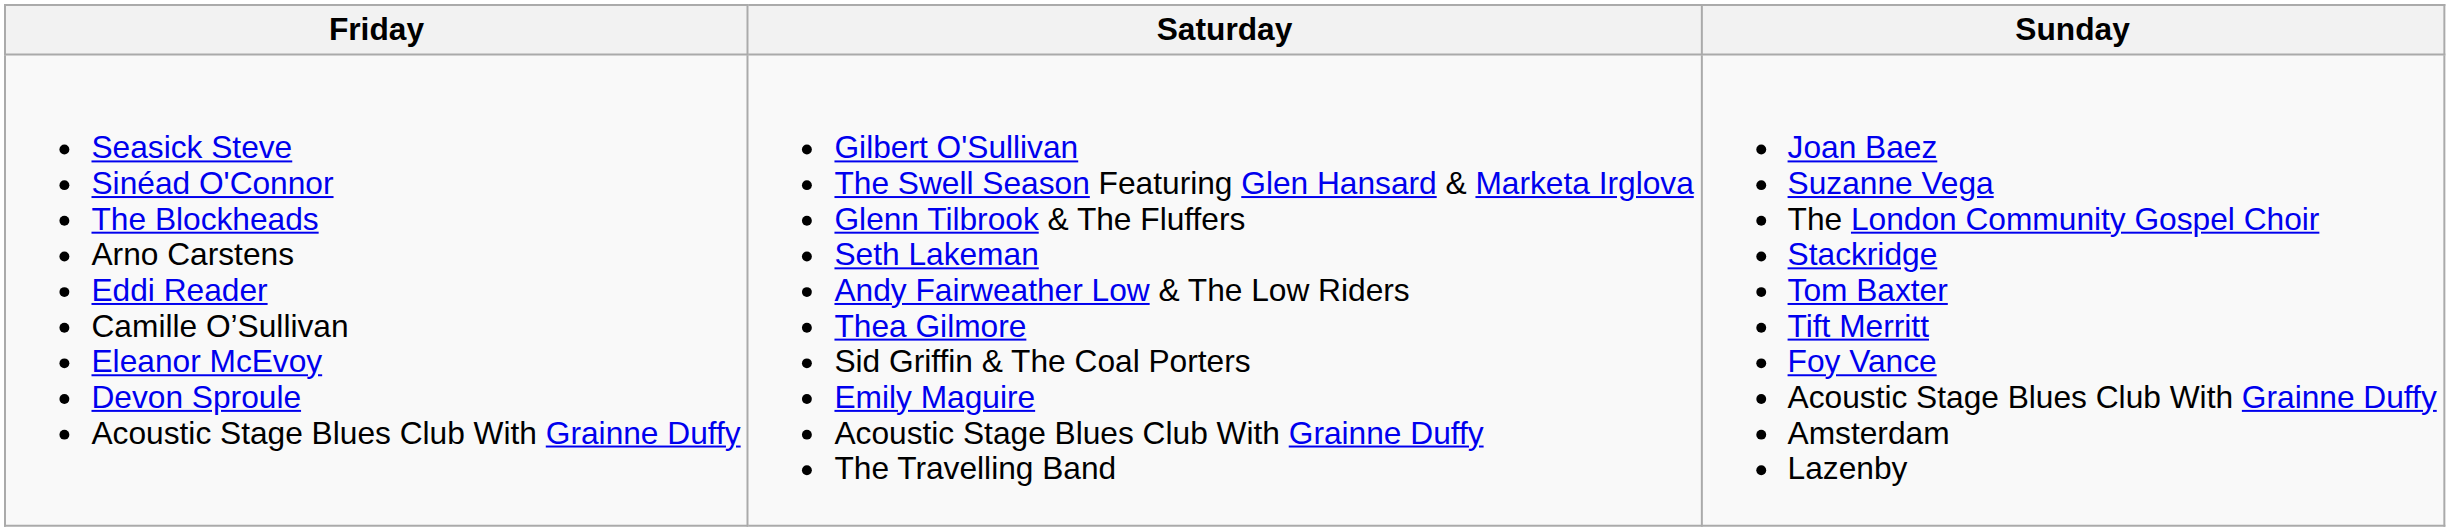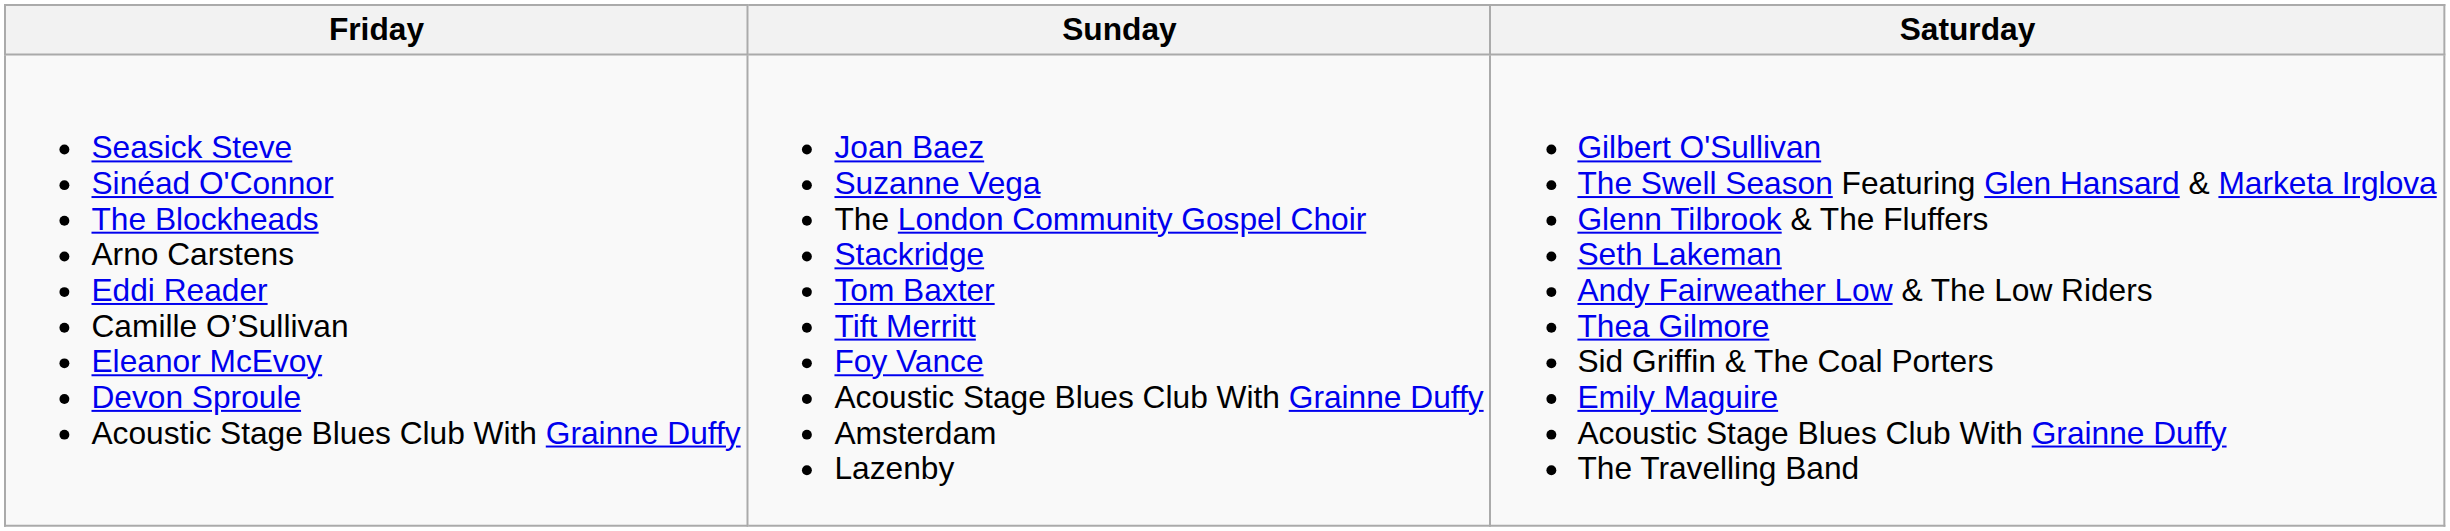columns swapped: (1225, 29) <-> (2073, 29)
